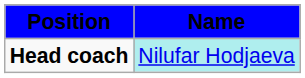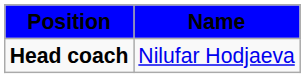(217, 55) paleturquoise background -> (217, 55) no background
